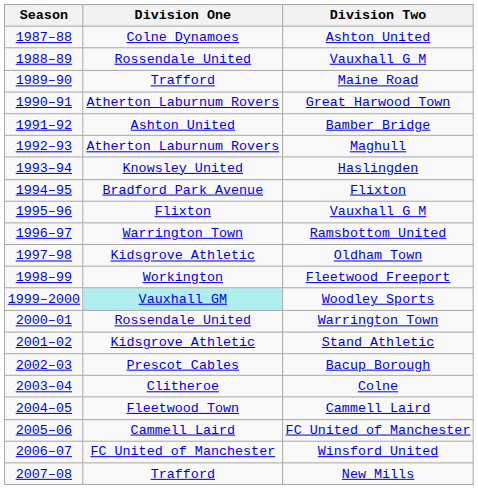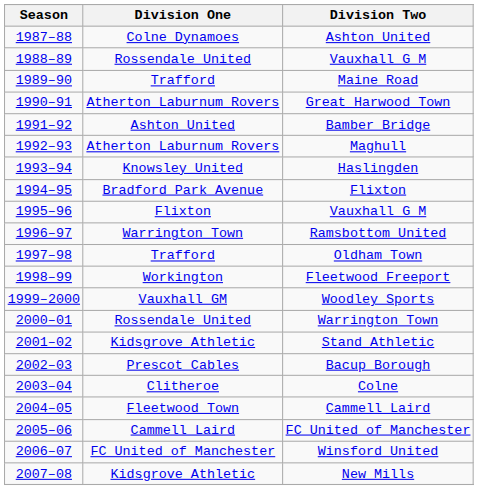(183, 255) Kidsgrove Athletic -> (183, 255) Trafford
(183, 299) paleturquoise background -> (183, 299) no background
(183, 474) Trafford -> (183, 474) Kidsgrove Athletic
